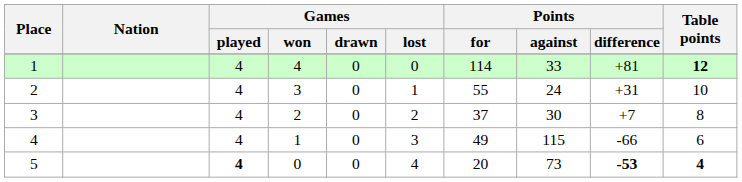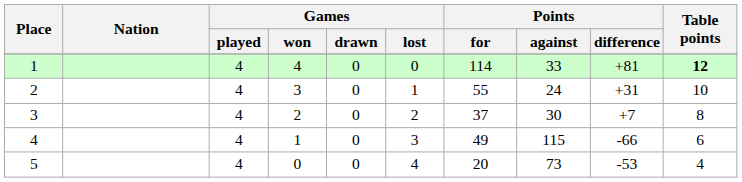(239, 164) bold -> (239, 164) normal
(627, 164) bold -> (627, 164) normal
(700, 164) bold -> (700, 164) normal
